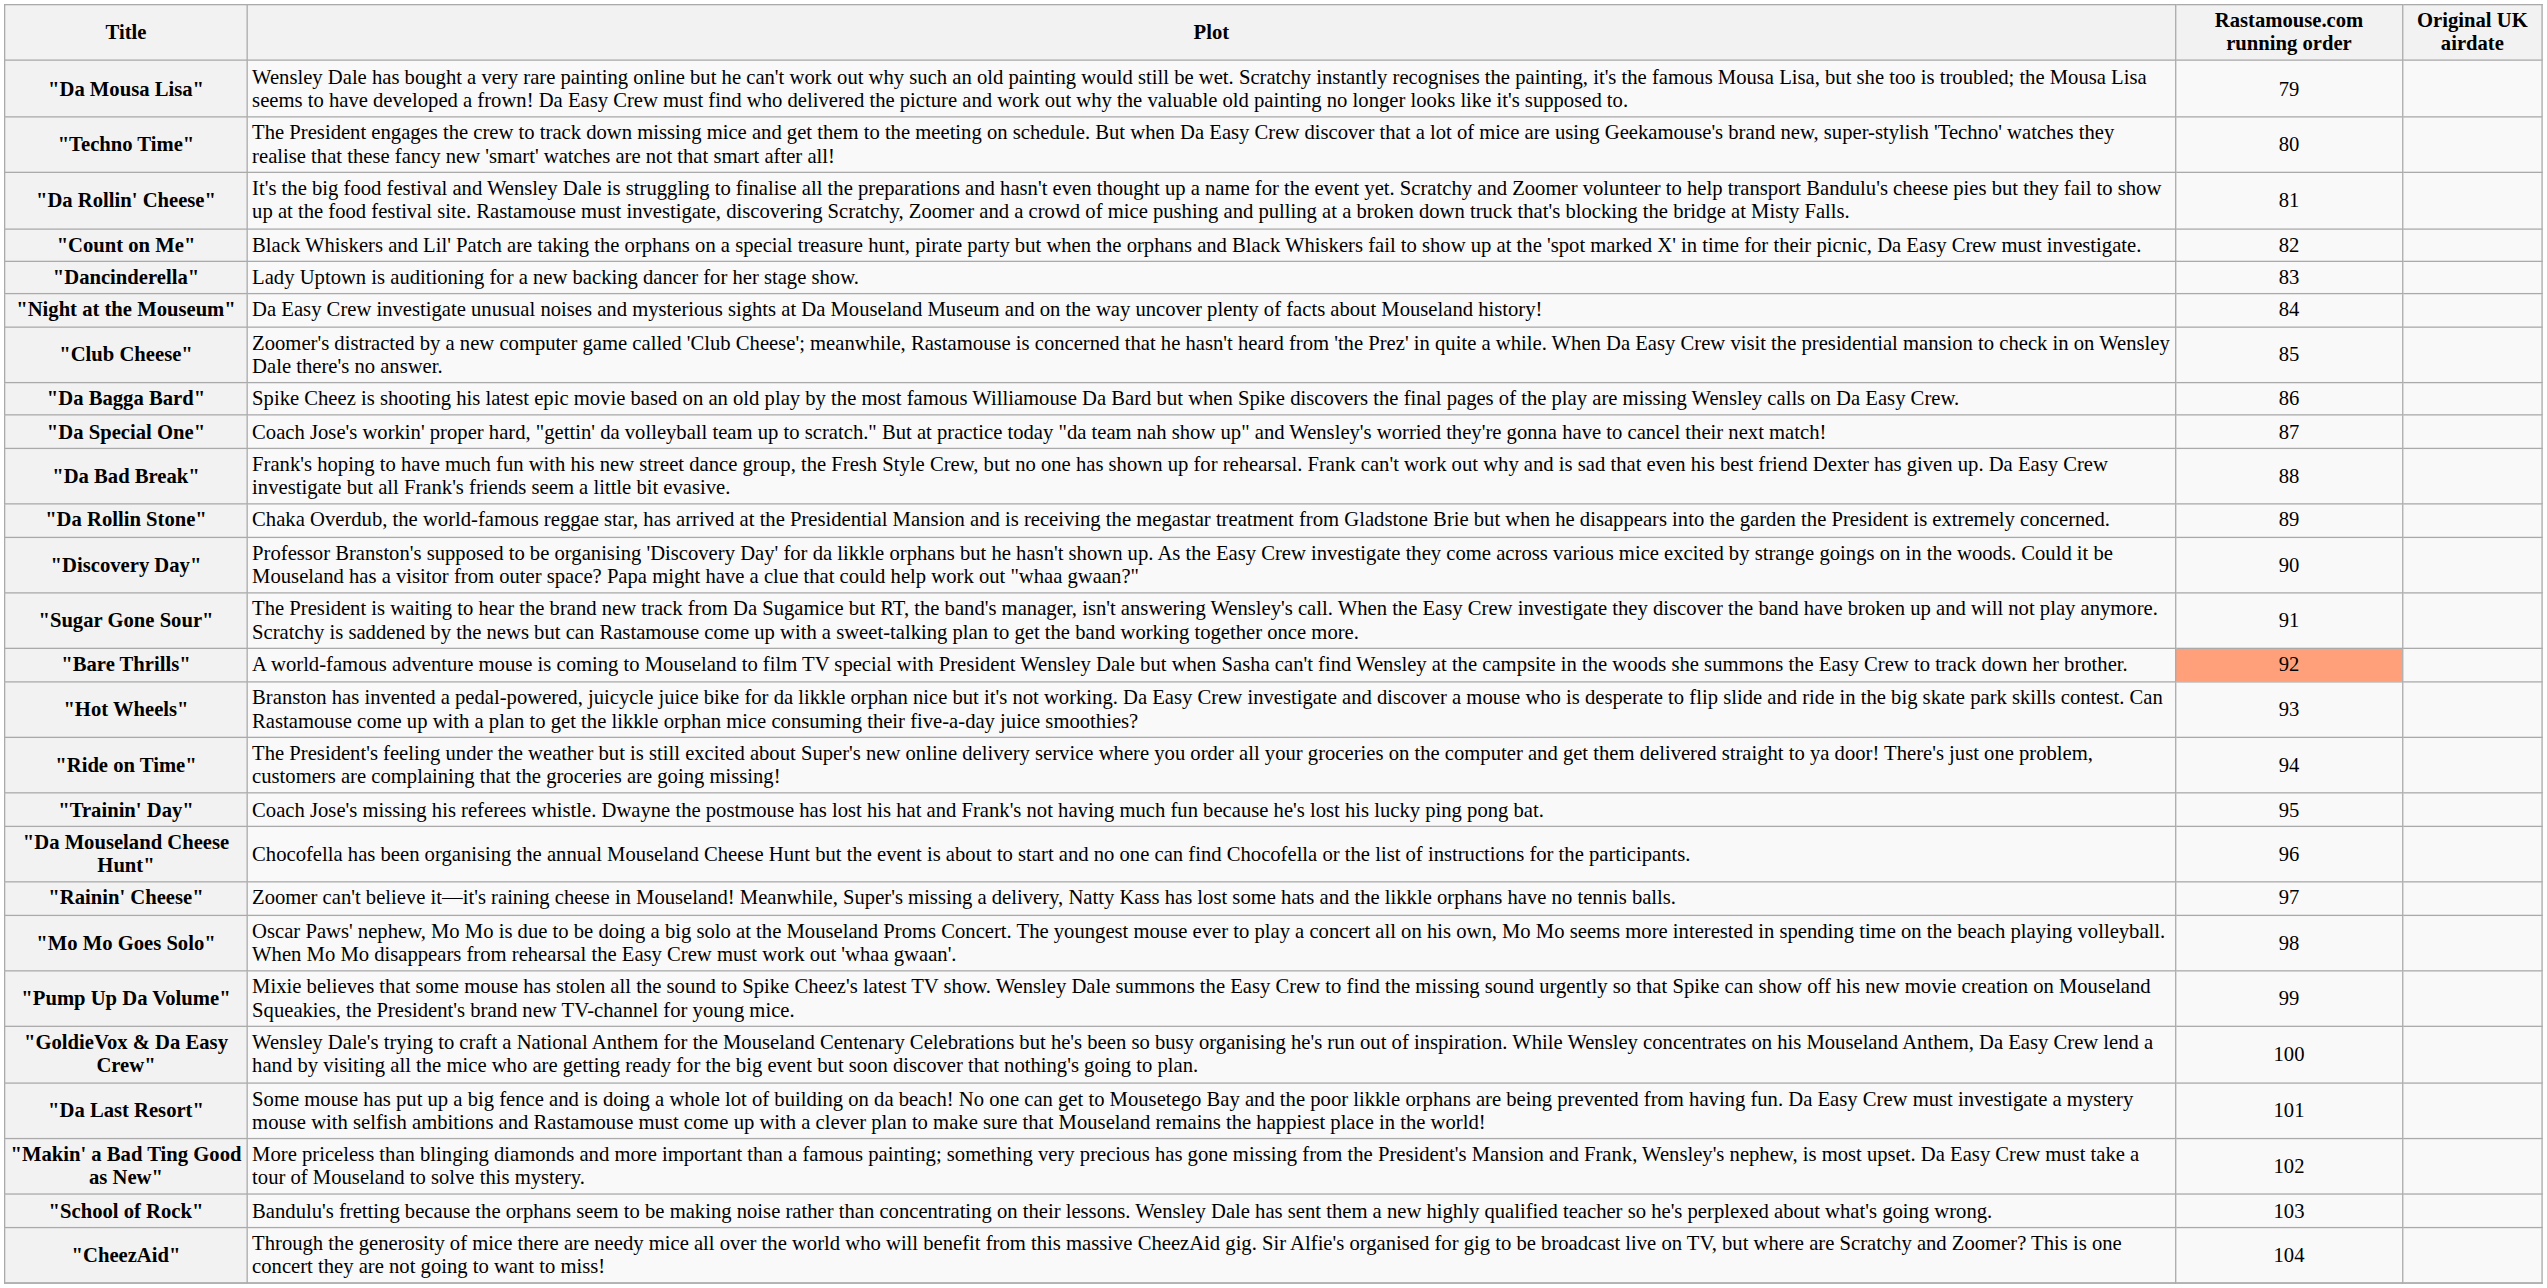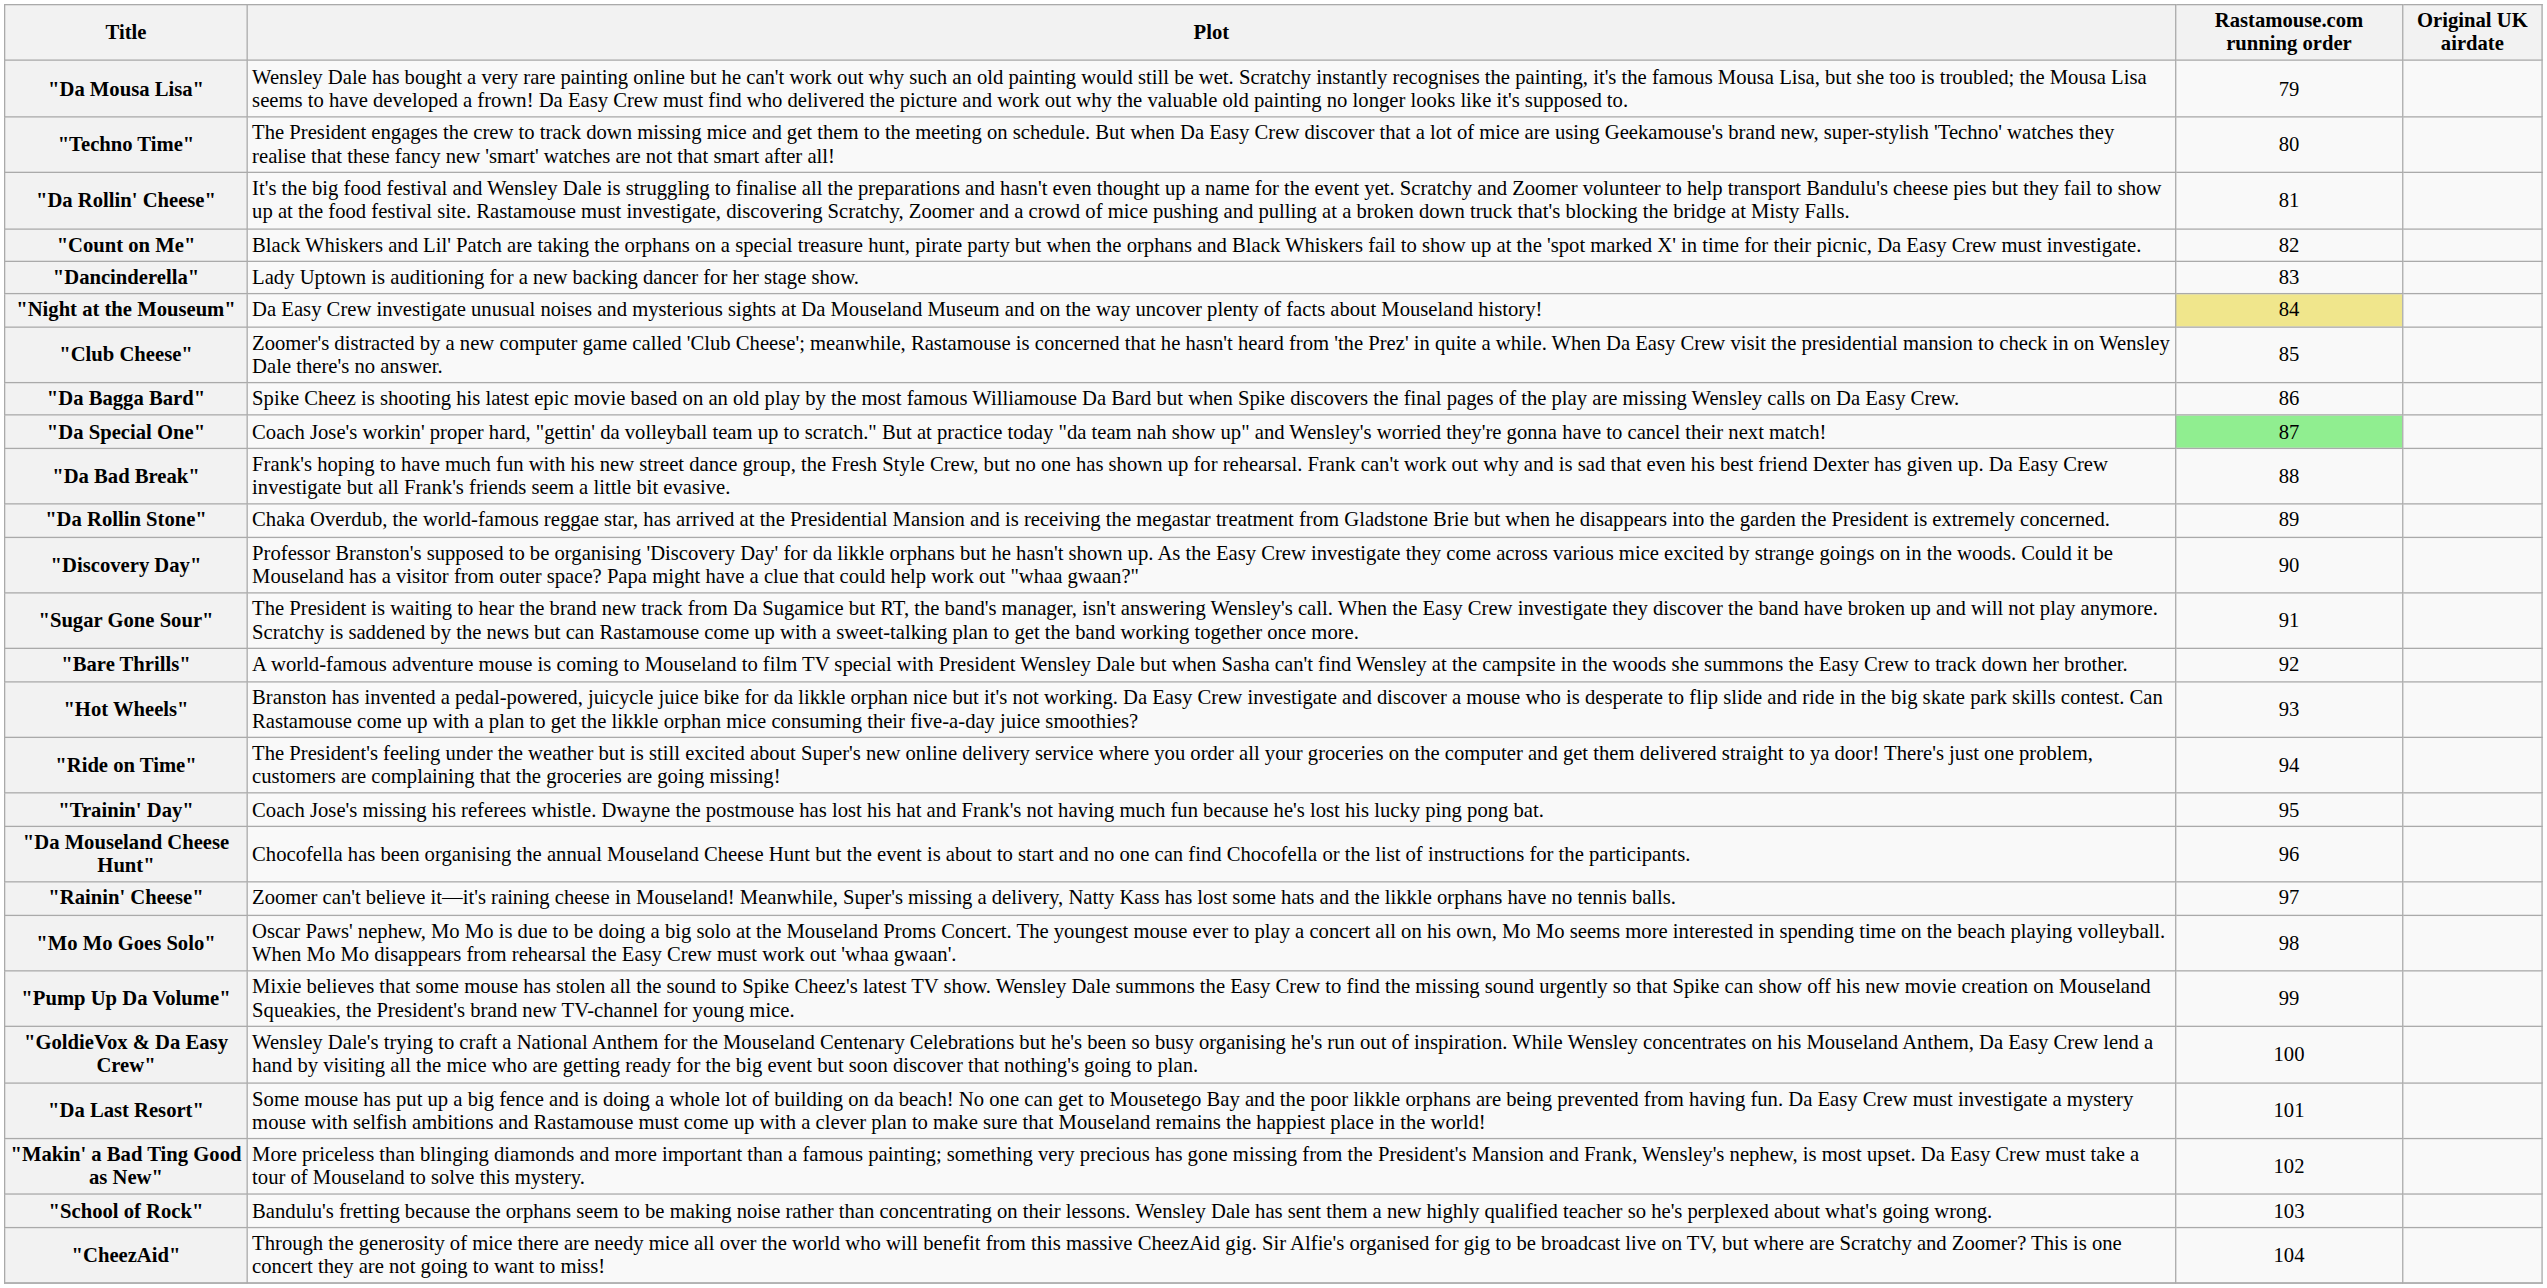(2289, 310) no background -> (2289, 310) khaki background
(2289, 431) no background -> (2289, 431) lightgreen background
(2289, 664) lightsalmon background -> (2289, 664) no background
